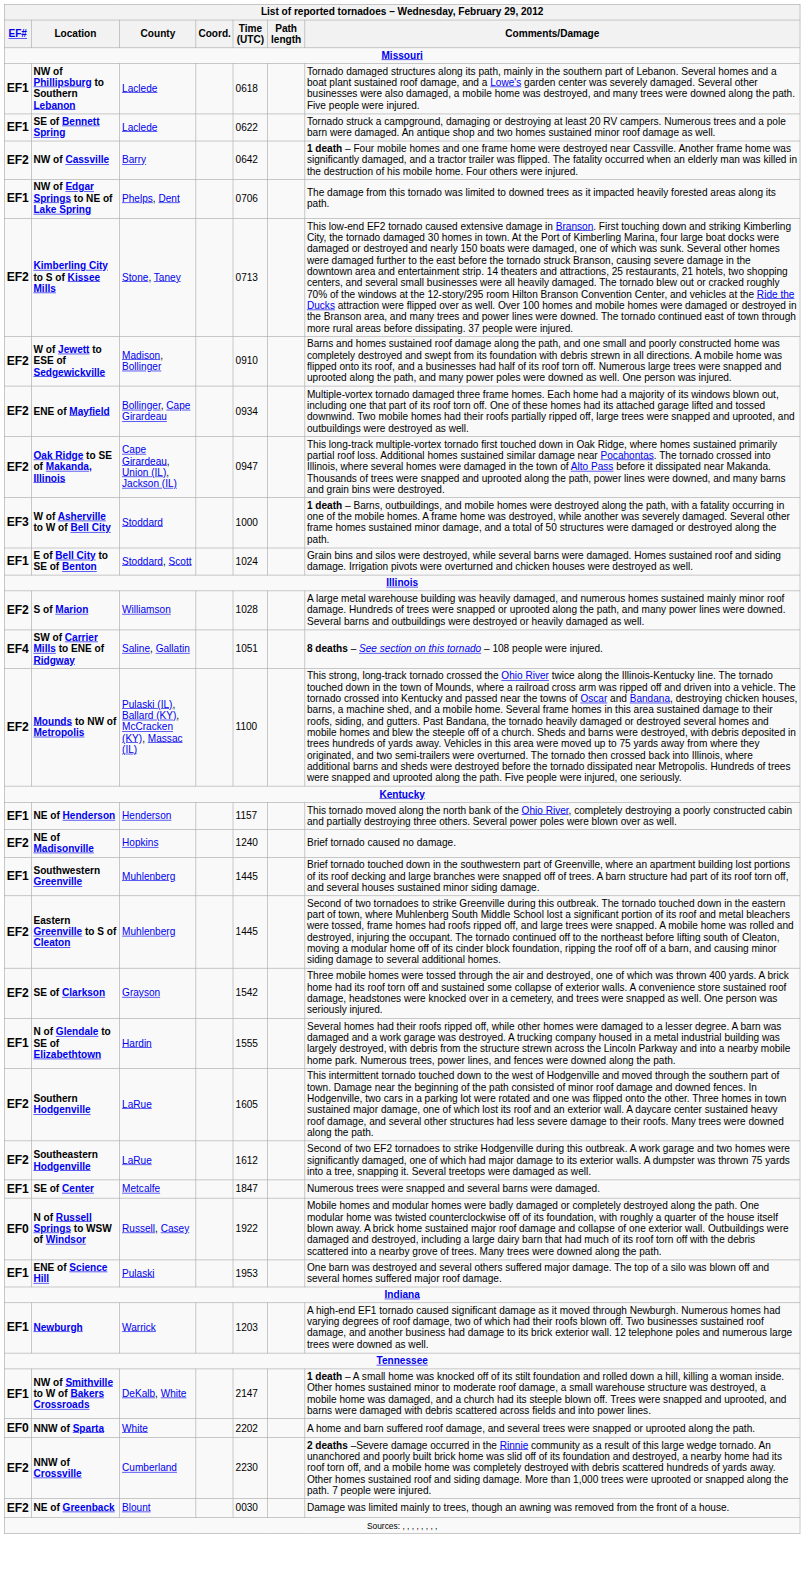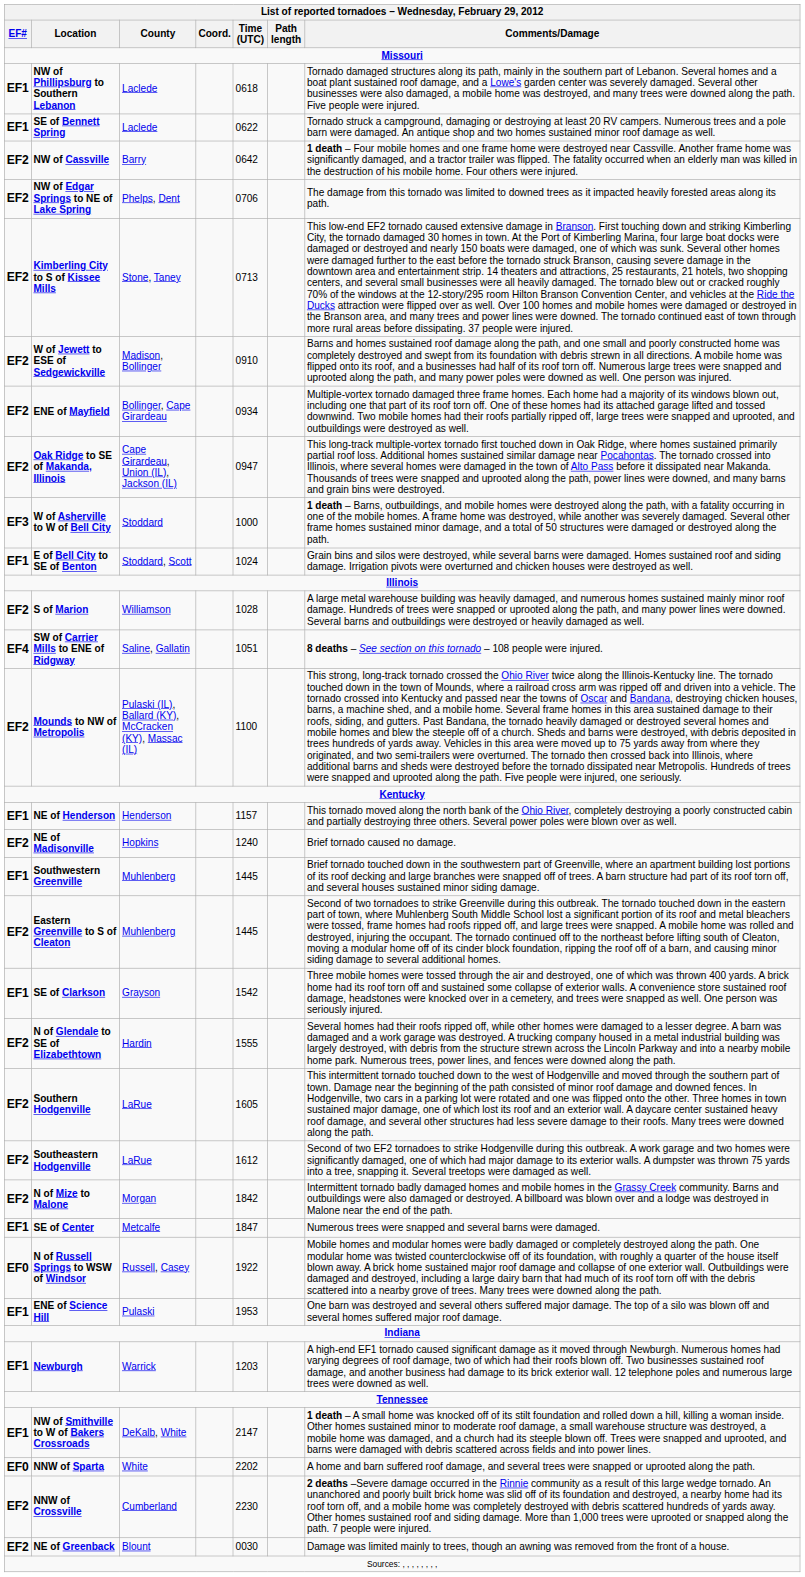(18, 199) EF1 -> (18, 199) EF2
(18, 993) EF2 -> (18, 993) EF1
(18, 1043) EF1 -> (18, 1043) EF2
+ row: (62, 1199)
